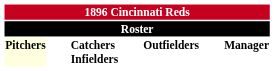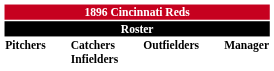(25, 45) lightyellow background -> (25, 45) no background
